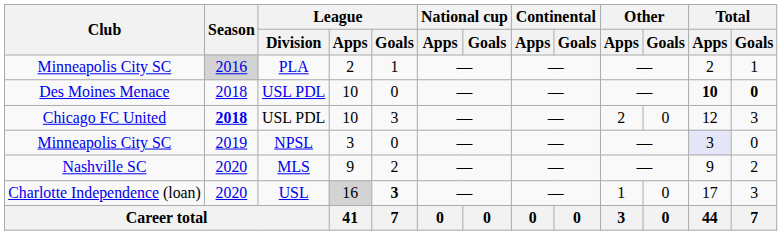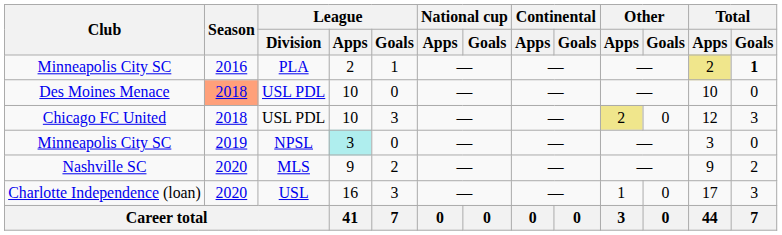(231, 67) lightgrey background -> (231, 67) no background
(710, 67) no background -> (710, 67) khaki background
(754, 67) normal -> (754, 67) bold
(231, 92) no background -> (231, 92) lightsalmon background
(710, 92) bold -> (710, 92) normal
(754, 92) bold -> (754, 92) normal
(231, 117) bold -> (231, 117) normal
(621, 117) no background -> (621, 117) khaki background
(350, 142) no background -> (350, 142) paleturquoise background
(710, 142) lavender background -> (710, 142) no background
(350, 192) lightgrey background -> (350, 192) no background
(394, 192) bold -> (394, 192) normal
